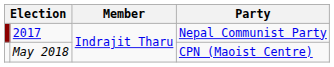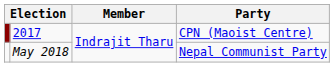(253, 33) Nepal Communist Party -> (246, 33) CPN (Maoist Centre)
(246, 52) CPN (Maoist Centre) -> (253, 52) Nepal Communist Party
